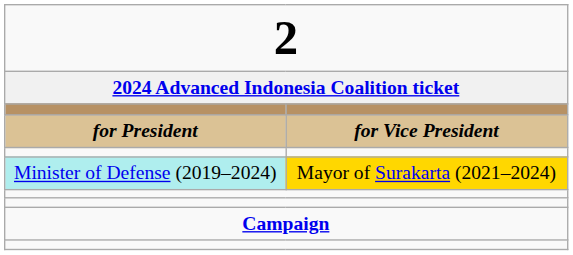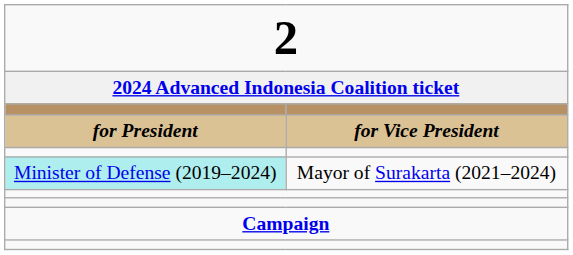(426, 173) gold background -> (426, 173) no background
